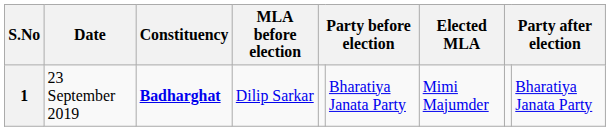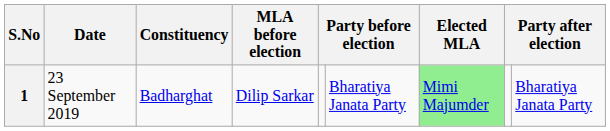(180, 95) bold -> (176, 95) normal
(456, 95) no background -> (456, 95) lightgreen background
